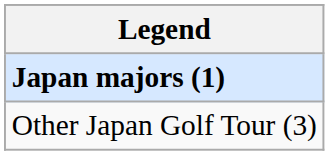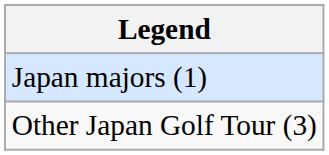(118, 77) bold -> (109, 77) normal
